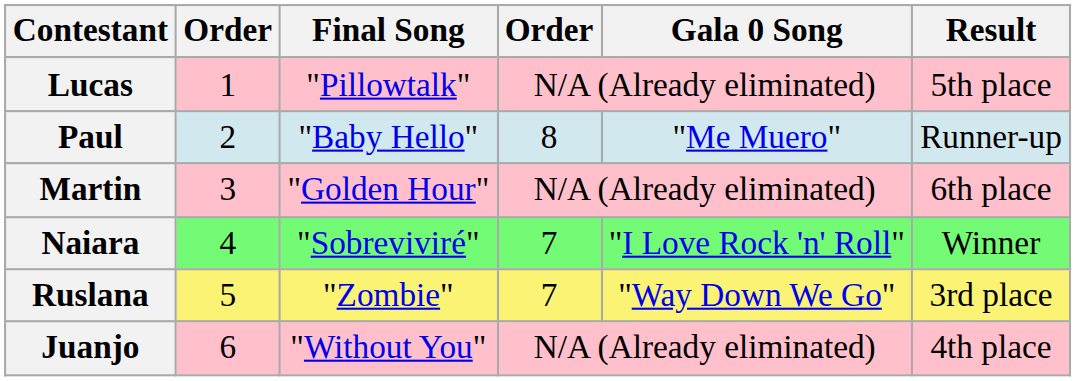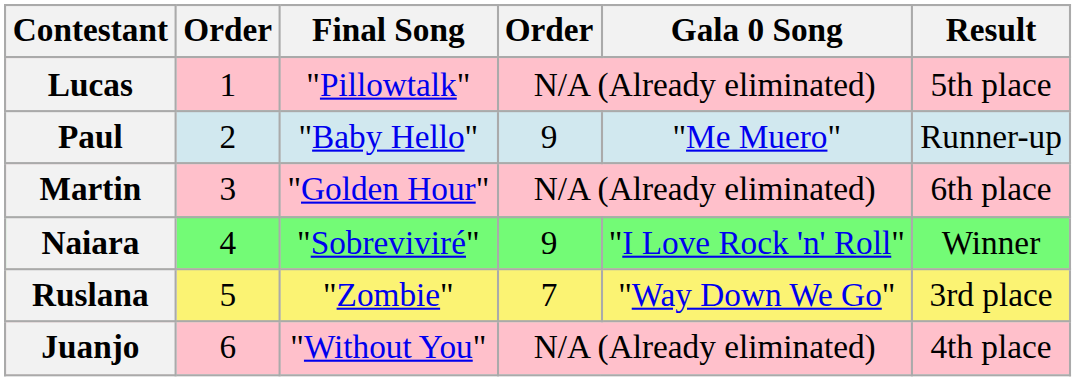(549, 136) 8 -> (549, 136) 9
(549, 242) 7 -> (549, 242) 9
